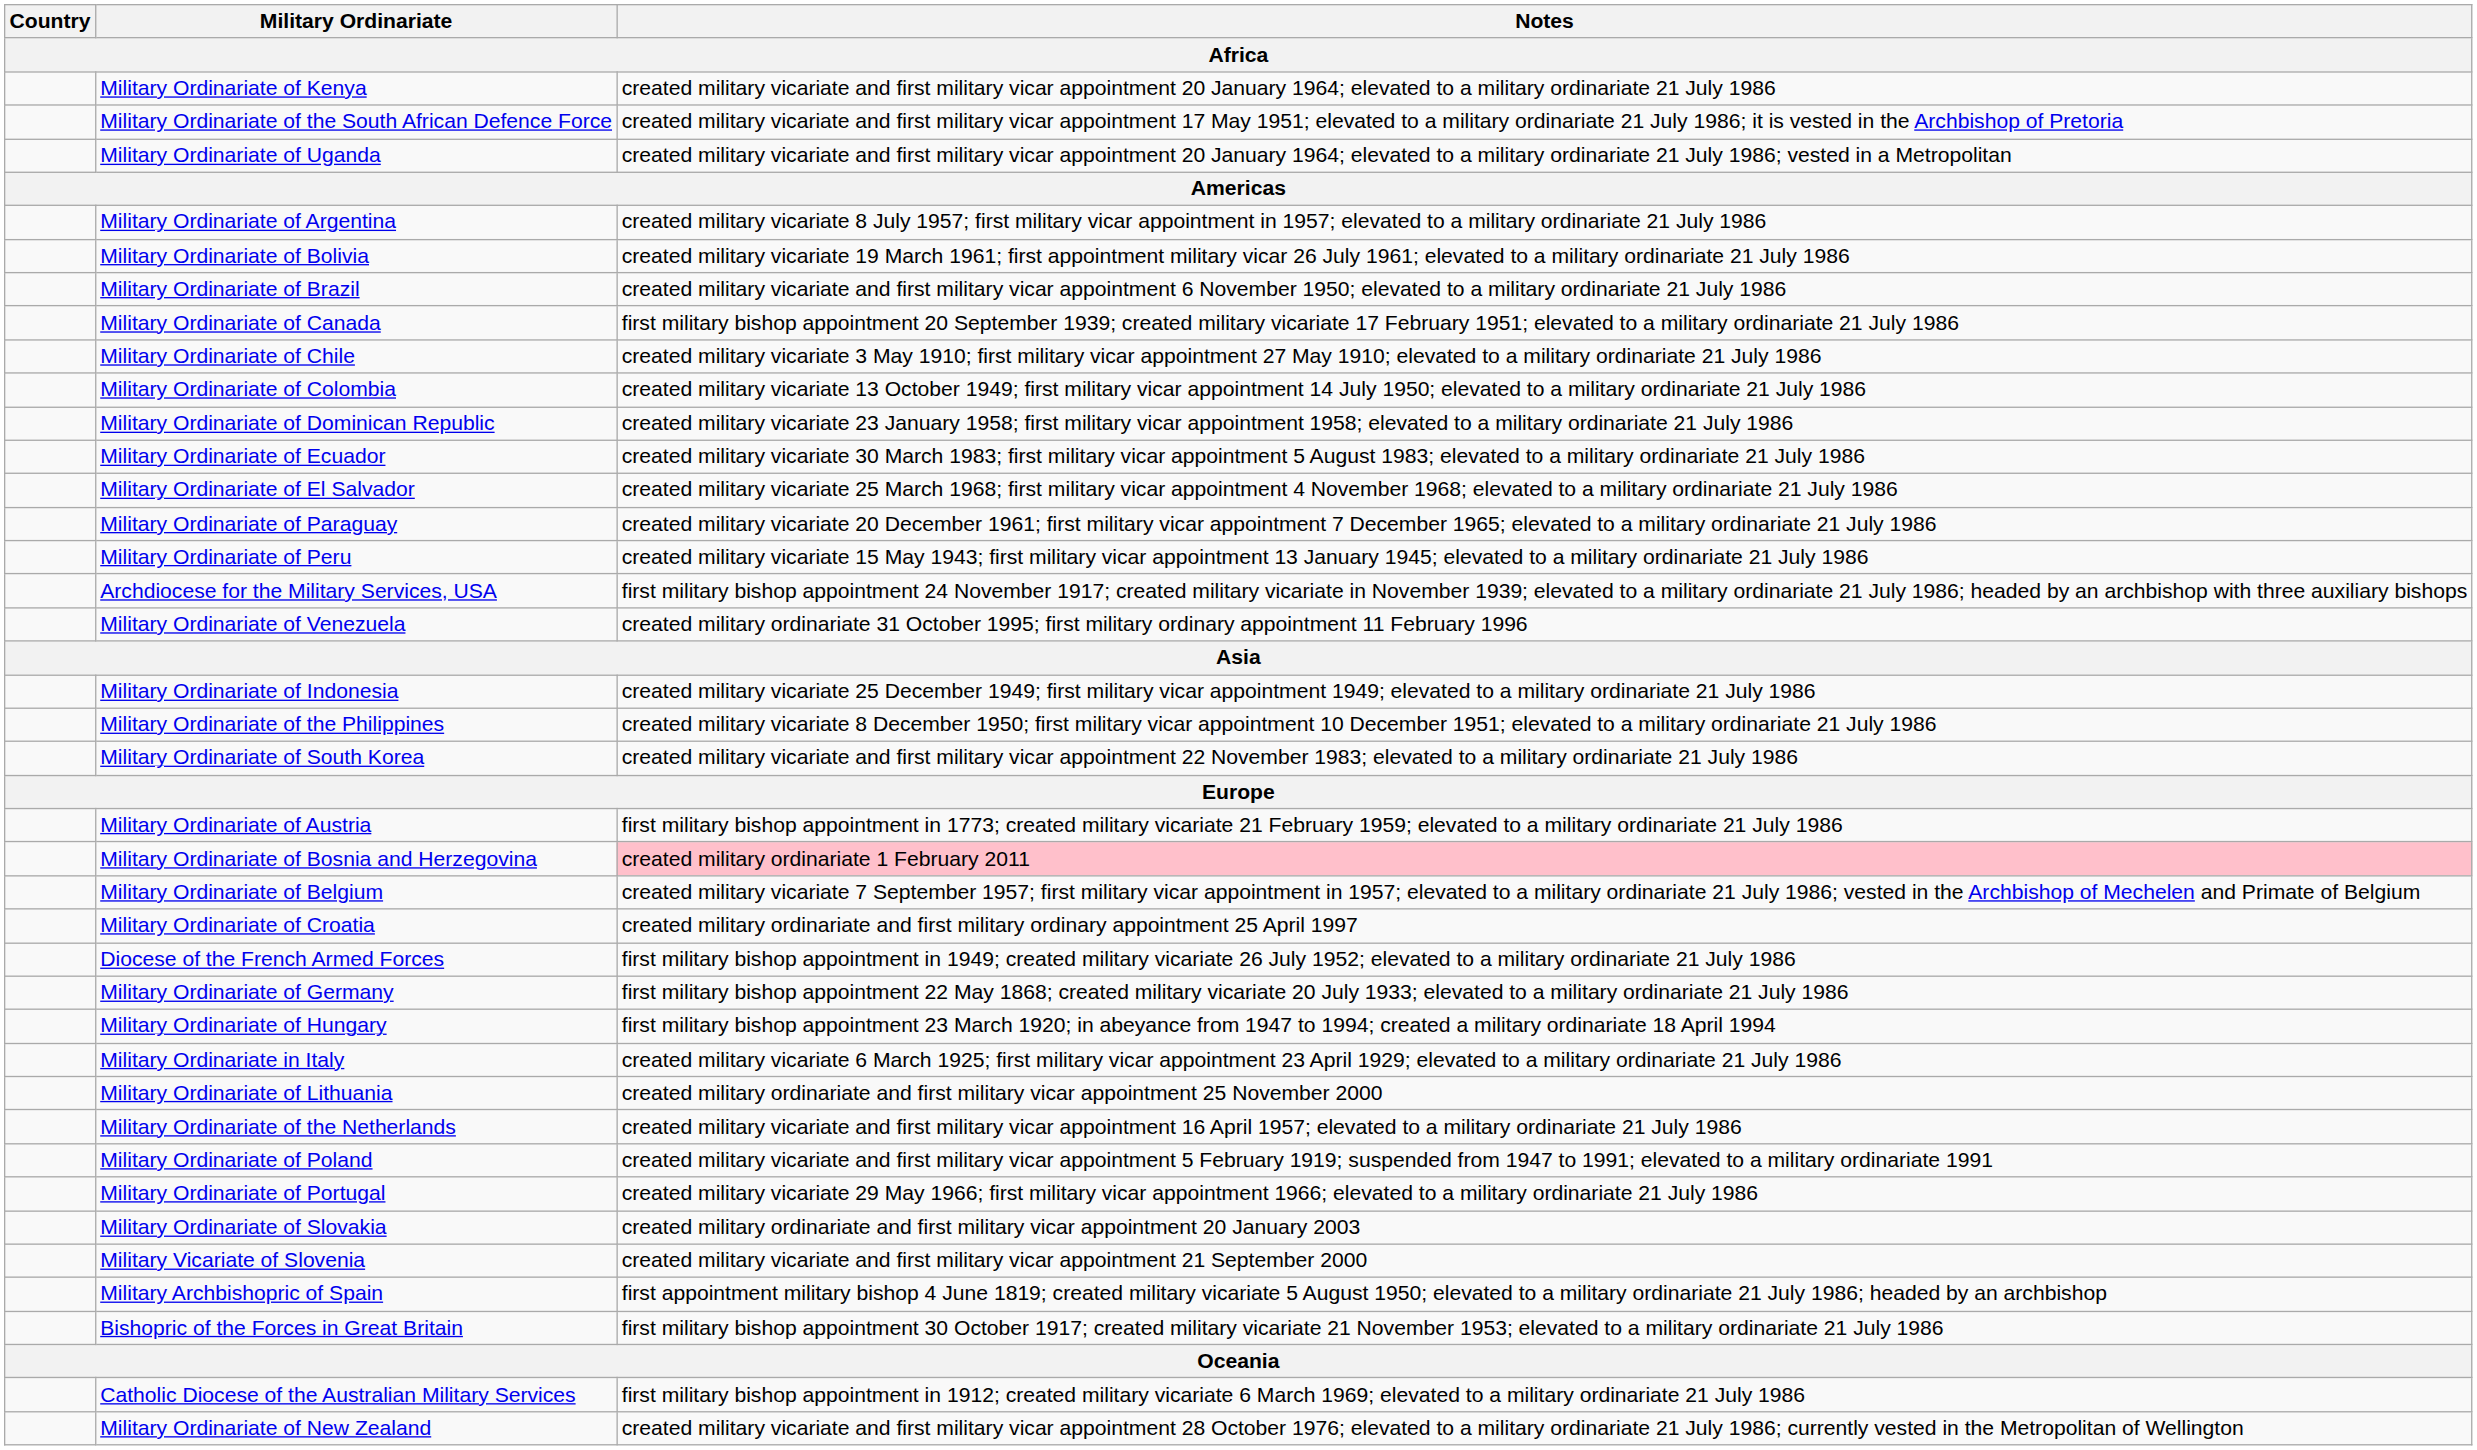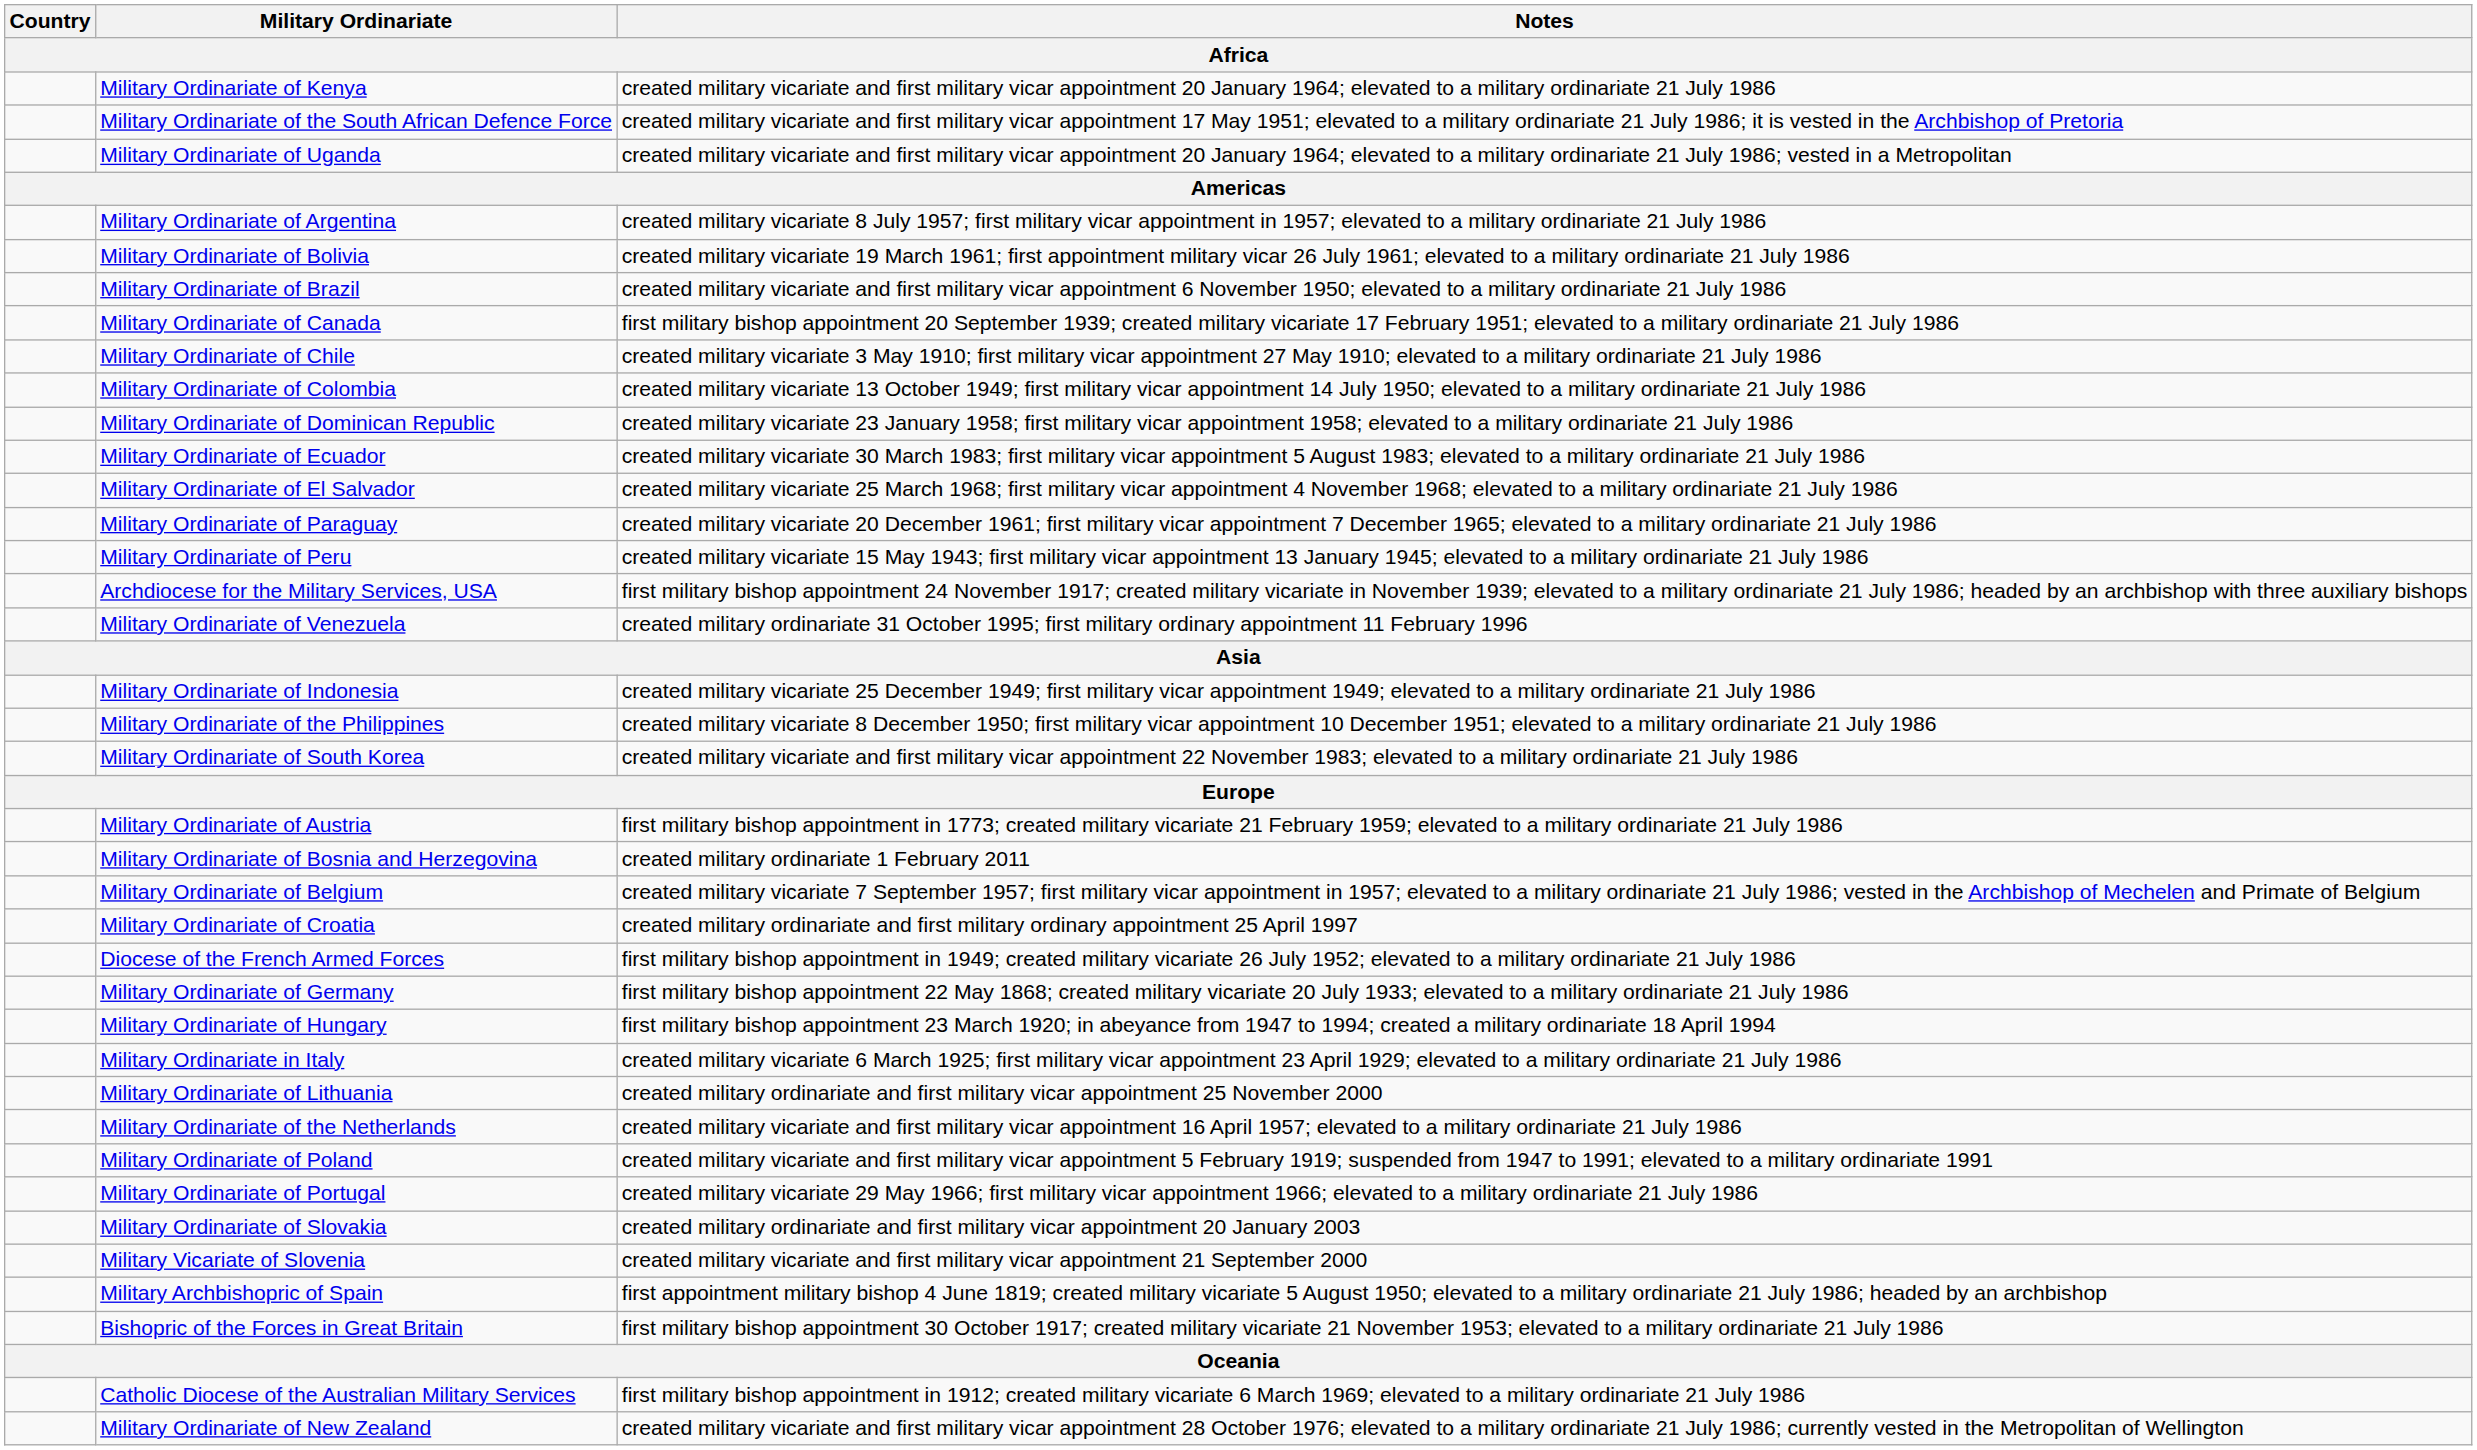(826, 858) pink background -> (826, 858) no background
